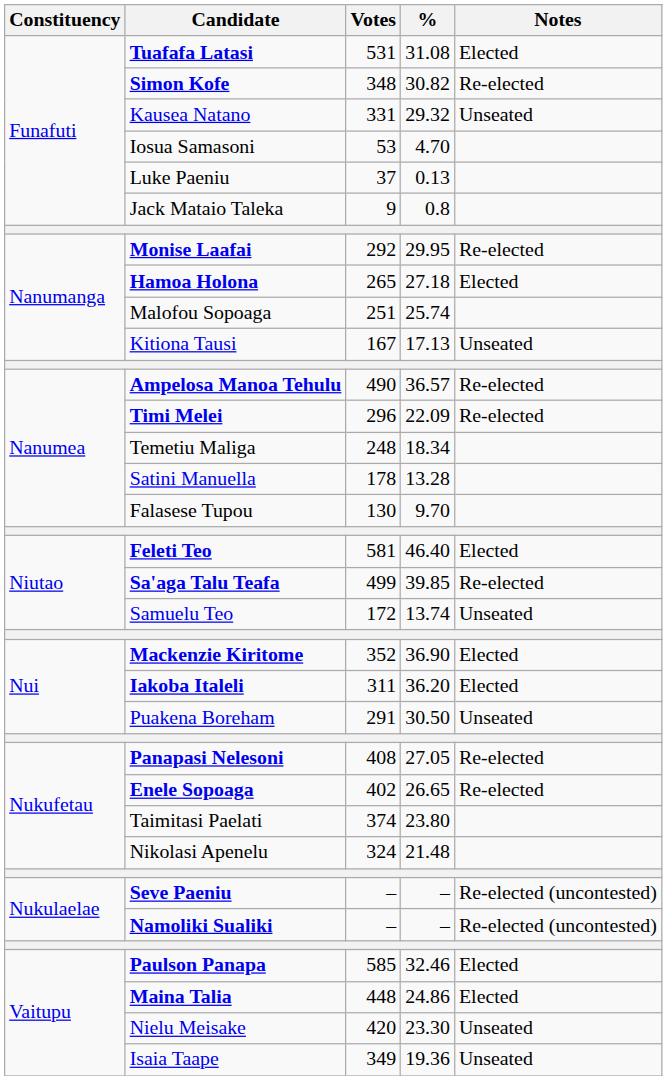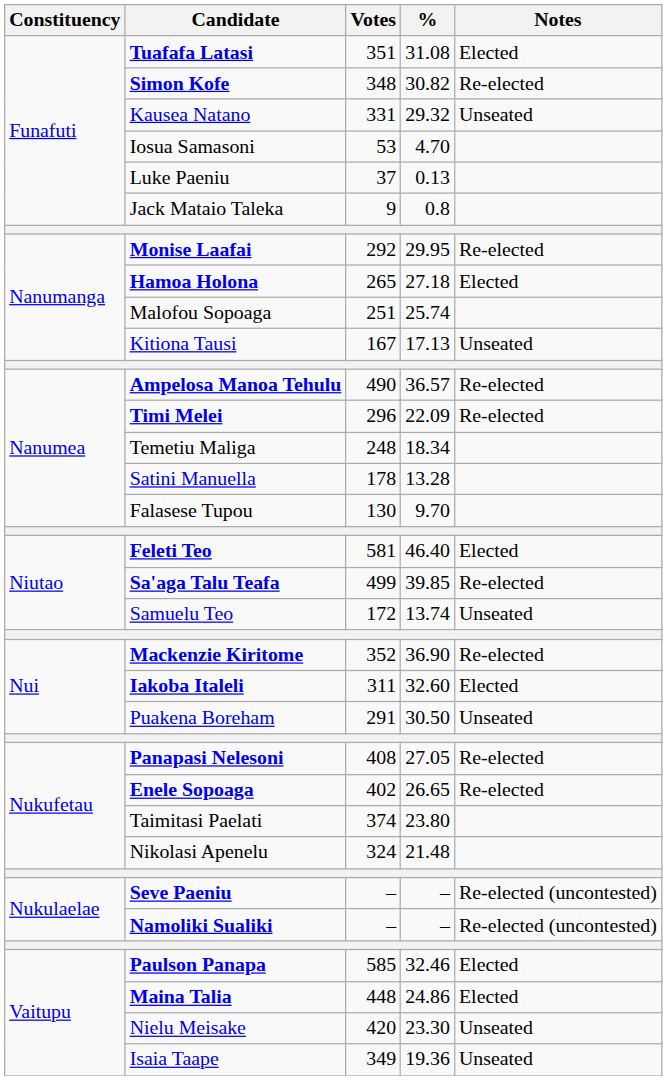(381, 51) 531 -> (381, 51) 351
(489, 654) Elected -> (501, 654) Re-elected
(428, 686) 36.20 -> (428, 686) 32.60
